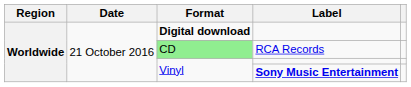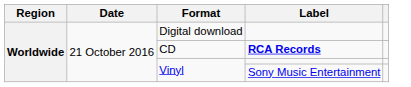(205, 31) bold -> (201, 31) normal
(168, 49) lightgreen background -> (168, 49) no background
(290, 49) normal -> (284, 49) bold
(327, 72) bold -> (314, 72) normal
